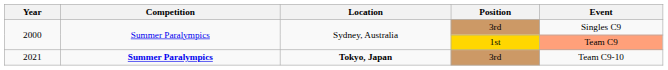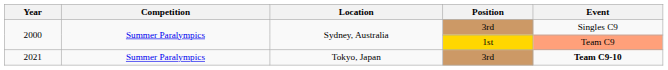(170, 58) bold -> (165, 58) normal
(366, 58) bold -> (356, 58) normal
(601, 58) normal -> (598, 58) bold
